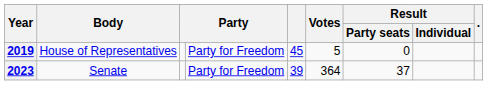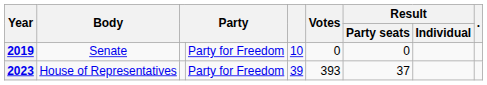(108, 52) House of Representatives -> (108, 52) Senate
(297, 52) 45 -> (297, 52) 10
(337, 52) 5 -> (337, 52) 0
(108, 71) Senate -> (108, 71) House of Representatives
(330, 71) 364 -> (330, 71) 393
